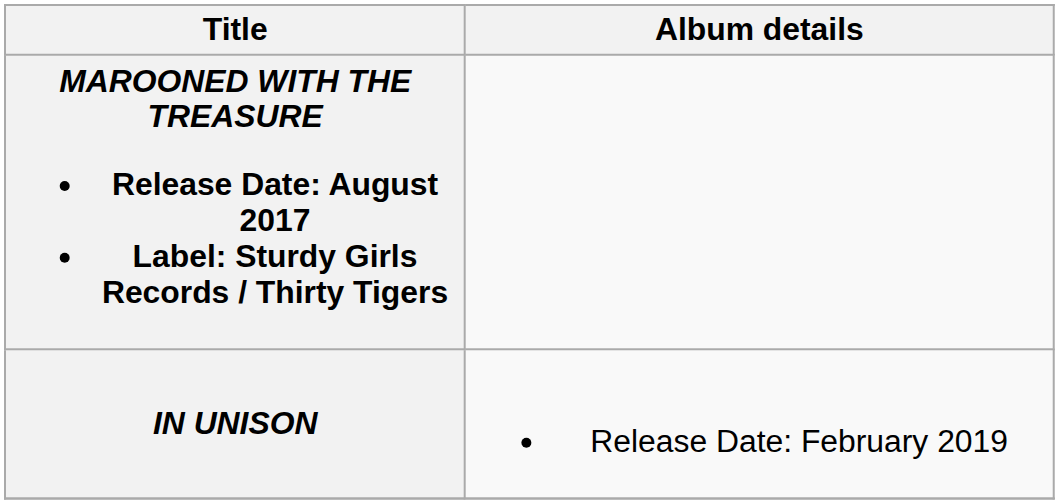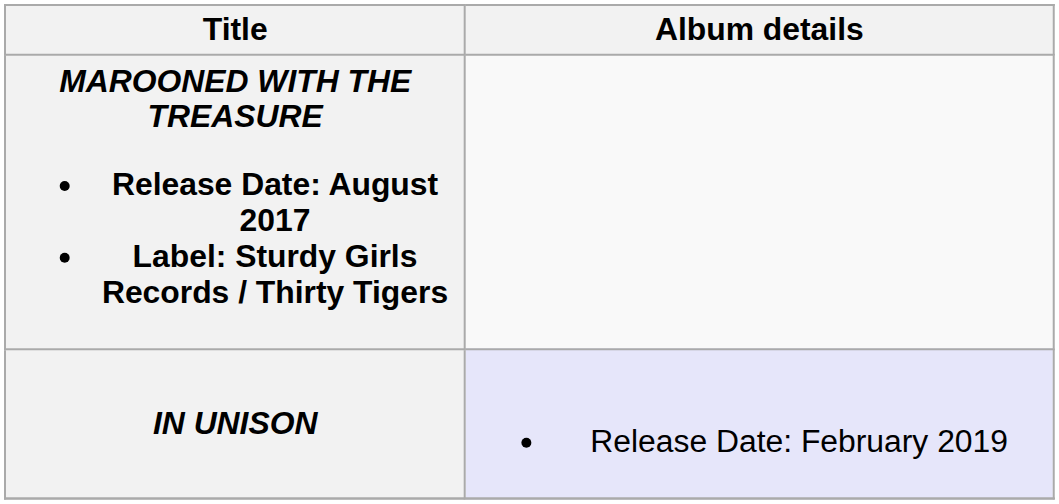(759, 442) no background -> (759, 442) lavender background
